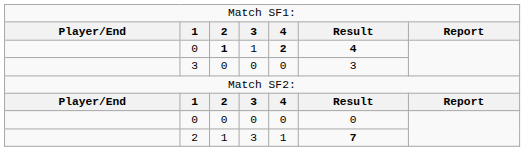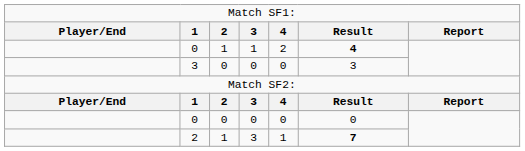(224, 49) bold -> (224, 49) normal
(283, 49) bold -> (283, 49) normal
